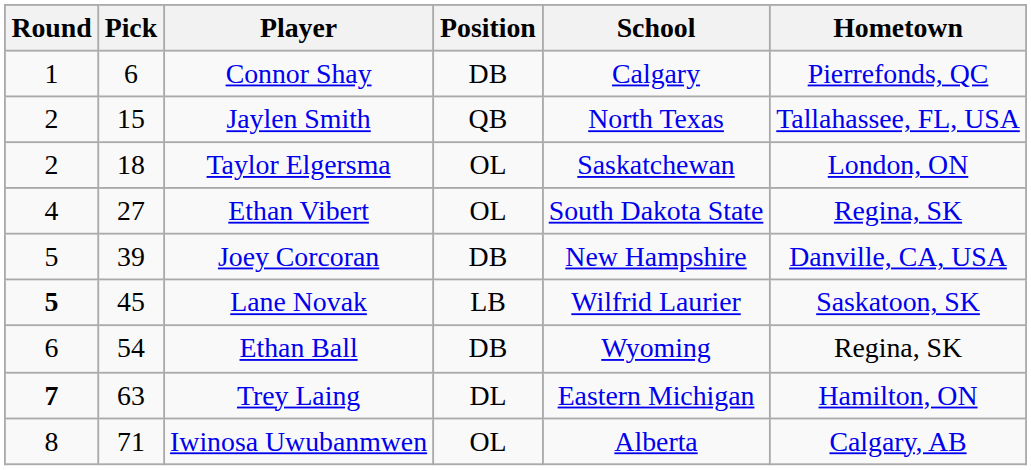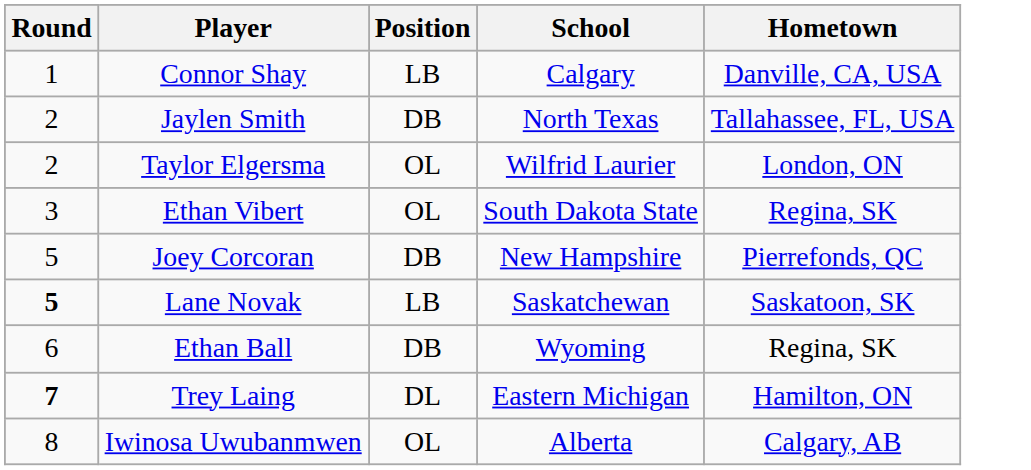- column: (131, 27)
(488, 73) DB -> (423, 73) LB
(898, 73) Pierrefonds, QC -> (833, 73) Danville, CA, USA
(488, 119) QB -> (423, 119) DB
(656, 165) Saskatchewan -> (591, 165) Wilfrid Laurier
(52, 211) 4 -> (52, 211) 3
(898, 256) Danville, CA, USA -> (833, 256) Pierrefonds, QC
(656, 302) Wilfrid Laurier -> (591, 302) Saskatchewan
